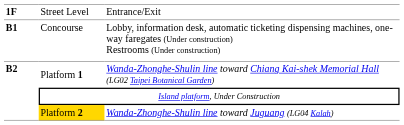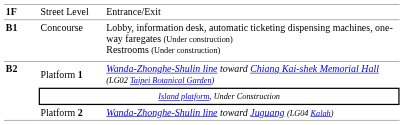(62, 112) gold background -> (62, 112) no background
